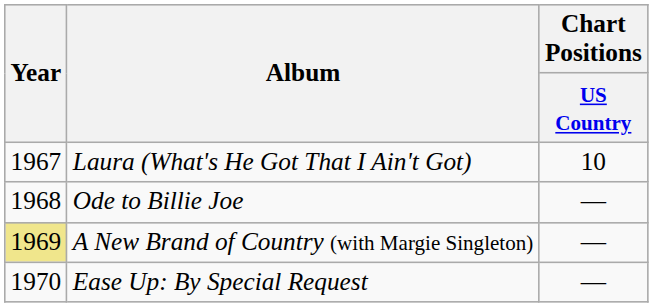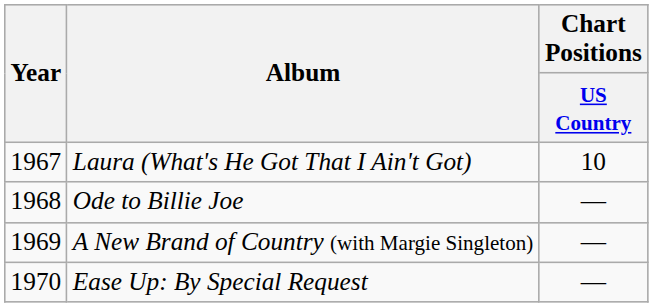(36, 241) khaki background -> (36, 241) no background
